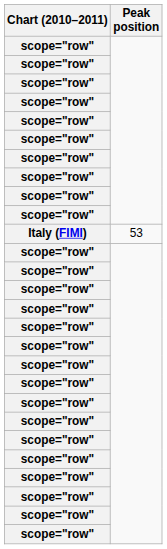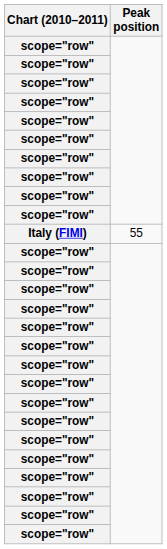(136, 233) 53 -> (136, 233) 55
